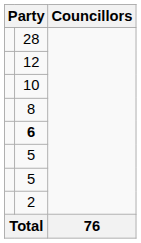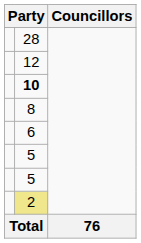(31, 86) normal -> (31, 86) bold
(31, 132) bold -> (31, 132) normal
(31, 202) no background -> (31, 202) khaki background
